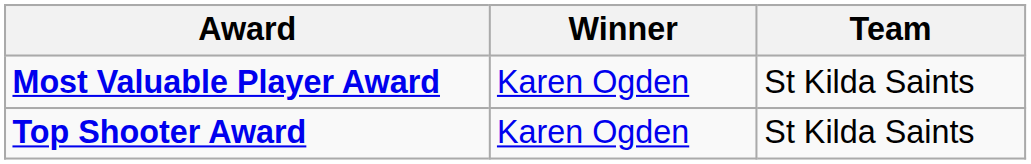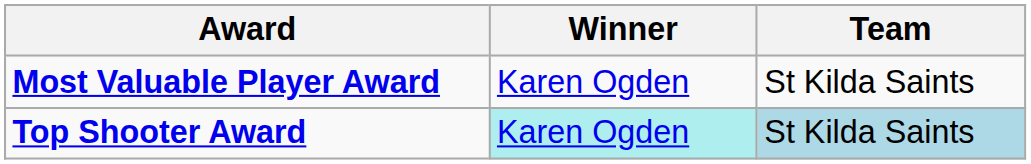(593, 132) no background -> (593, 132) paleturquoise background
(869, 132) no background -> (869, 132) lightblue background
